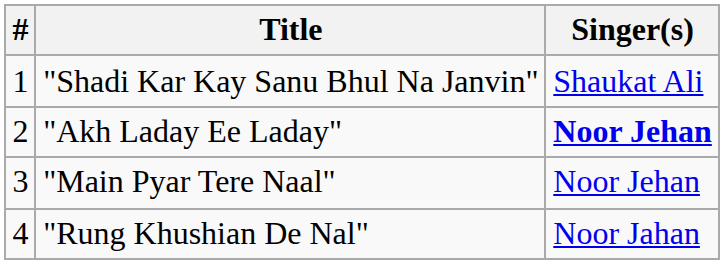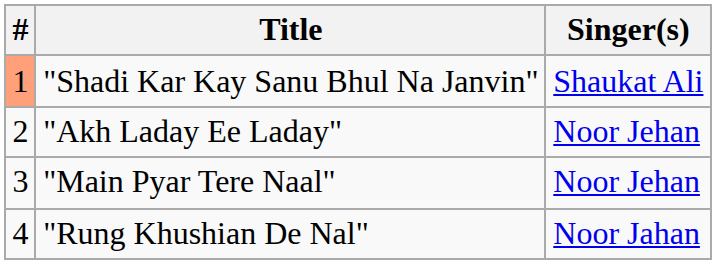(20, 80) no background -> (20, 80) lightsalmon background
(633, 131) bold -> (627, 131) normal
